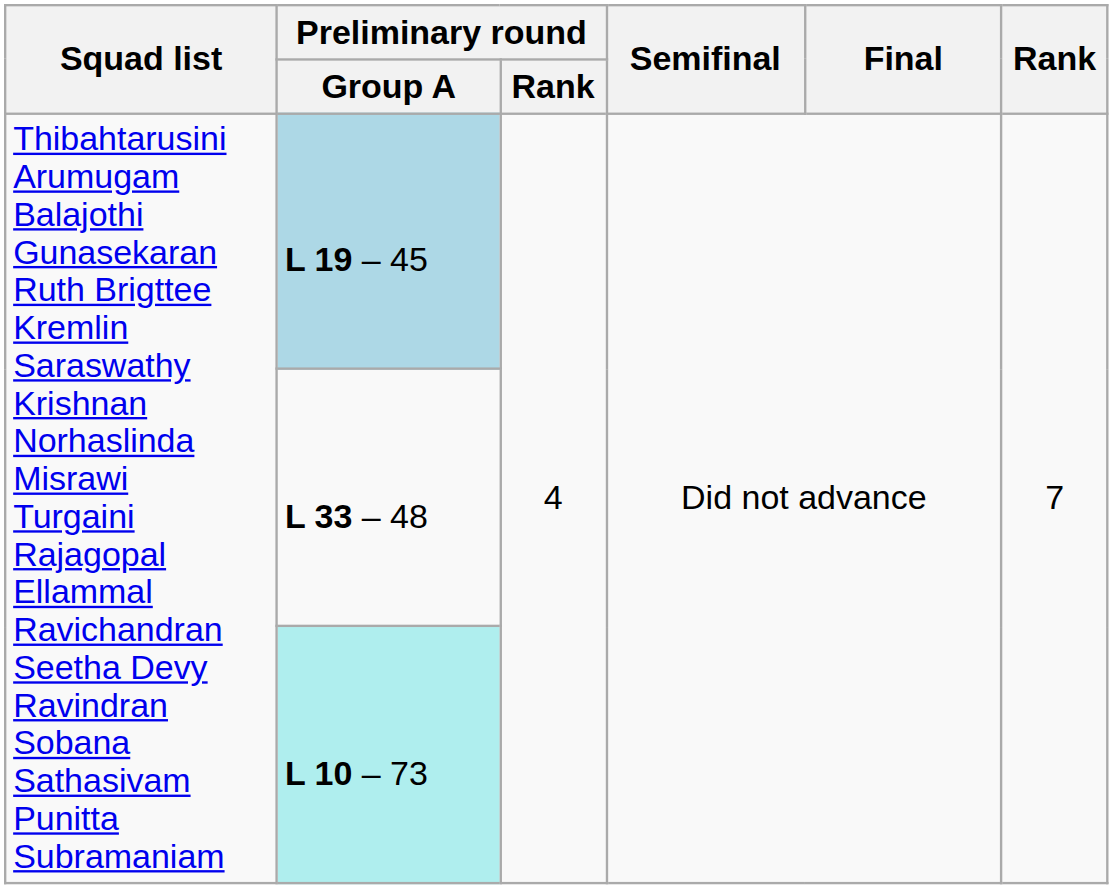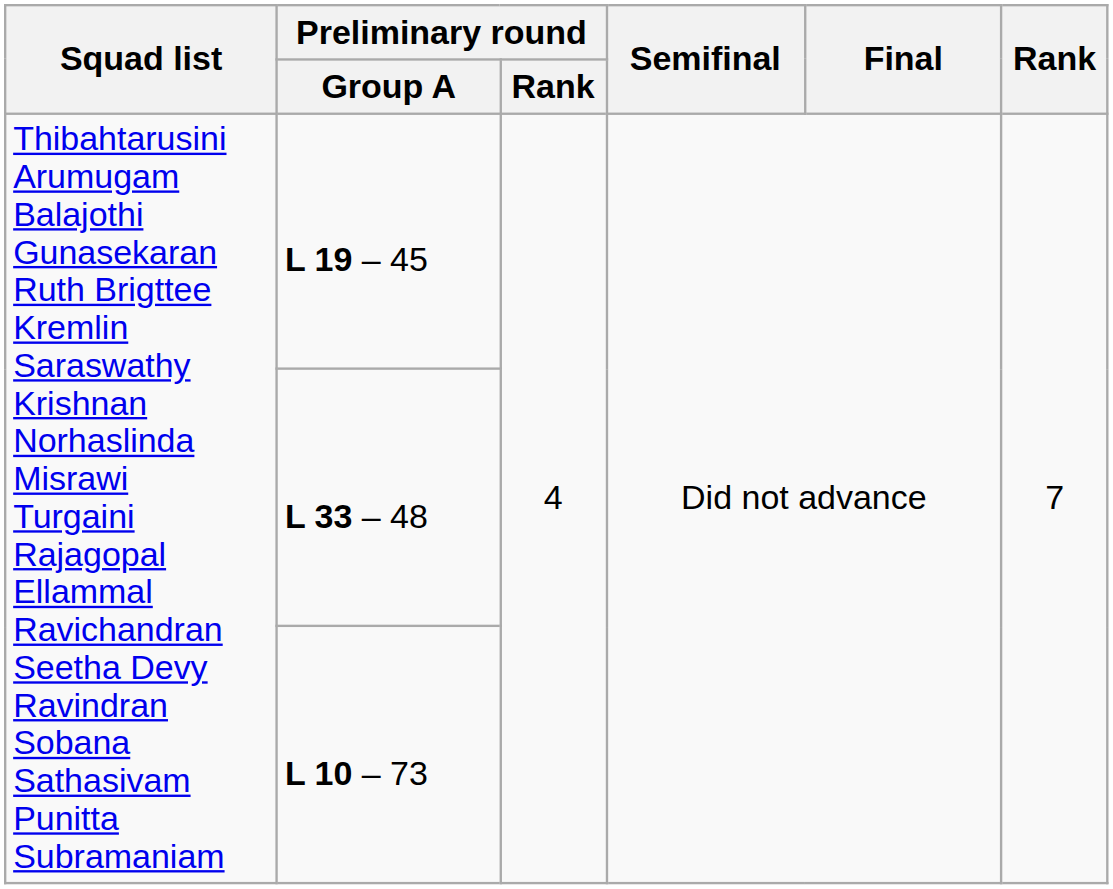(356, 260) lightblue background -> (356, 260) no background
(356, 774) paleturquoise background -> (356, 774) no background
